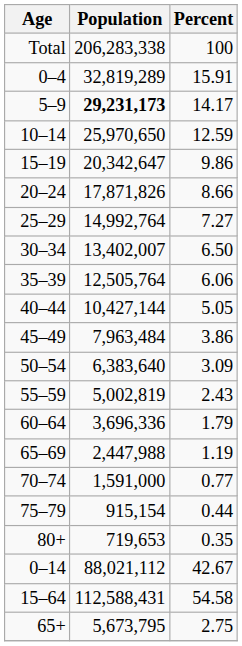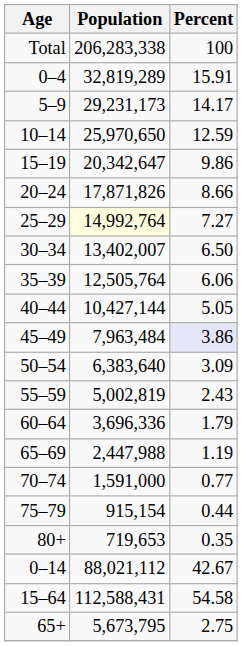(124, 105) bold -> (124, 105) normal
(124, 221) no background -> (124, 221) lightyellow background
(217, 337) no background -> (217, 337) lavender background
